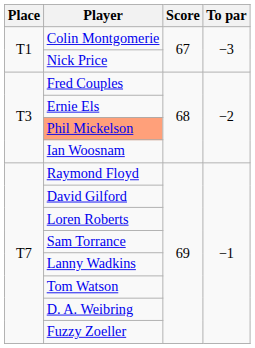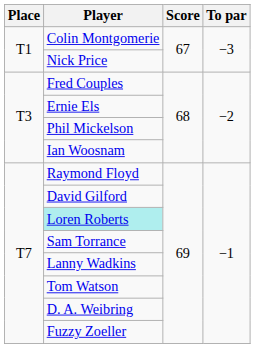(90, 128) lightsalmon background -> (90, 128) no background
(88, 219) no background -> (88, 219) paleturquoise background
